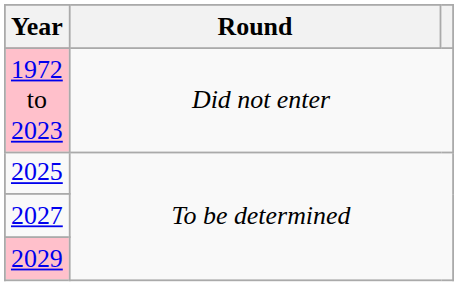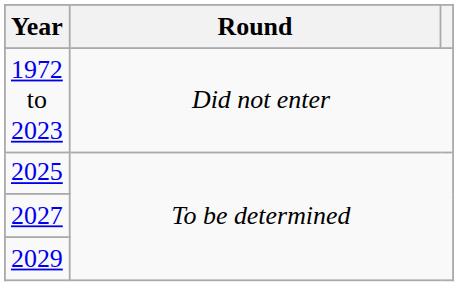(37, 99) pink background -> (37, 99) no background
(37, 258) pink background -> (37, 258) no background
